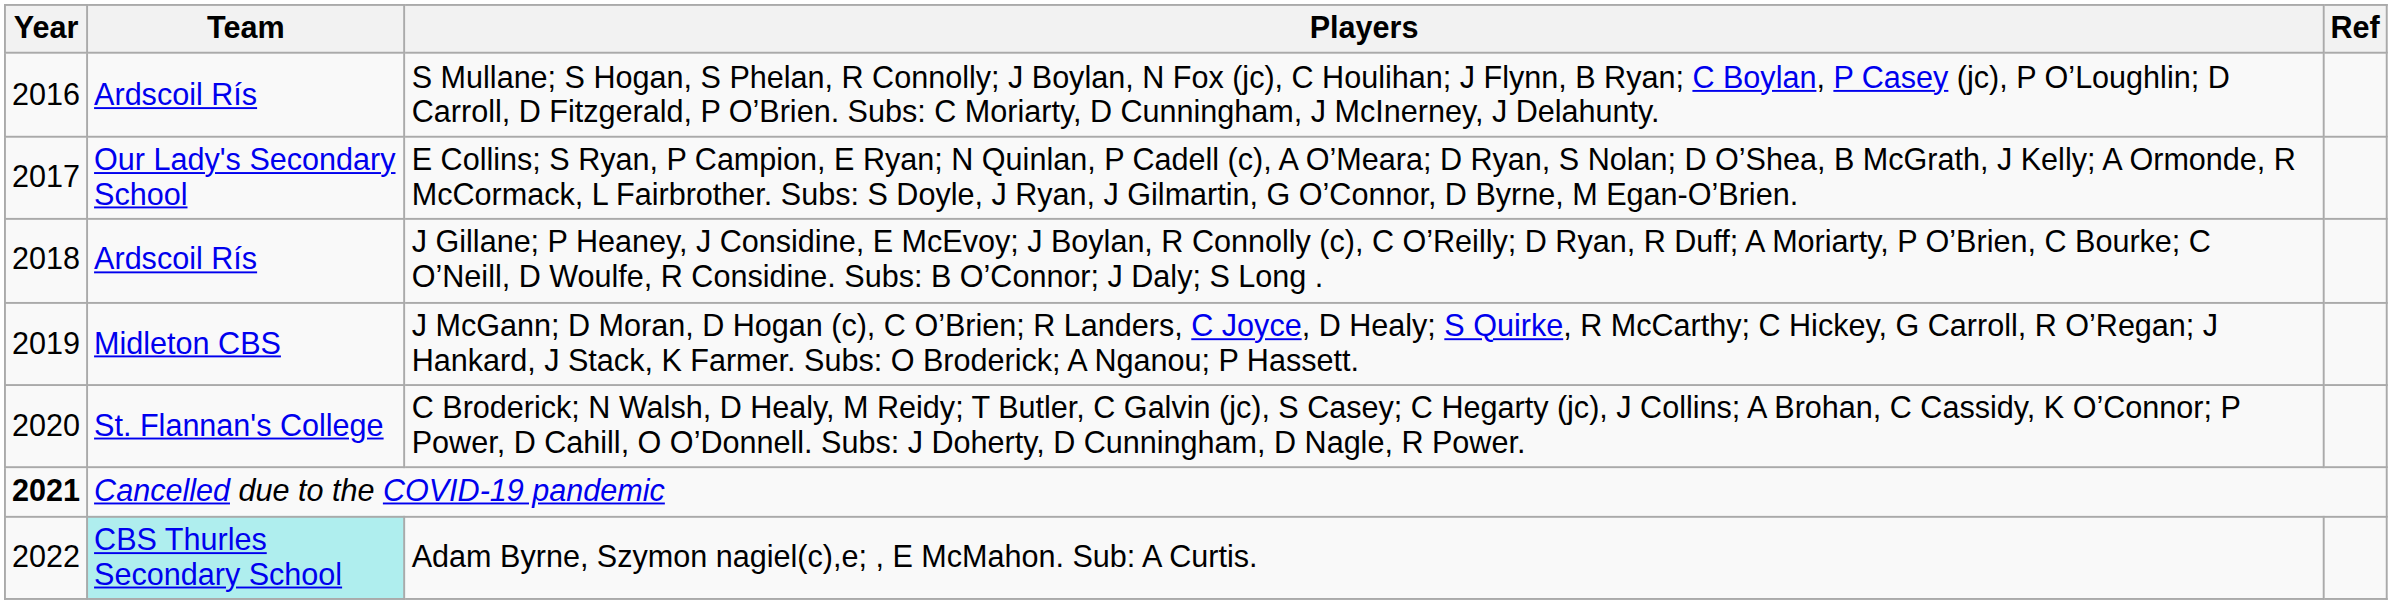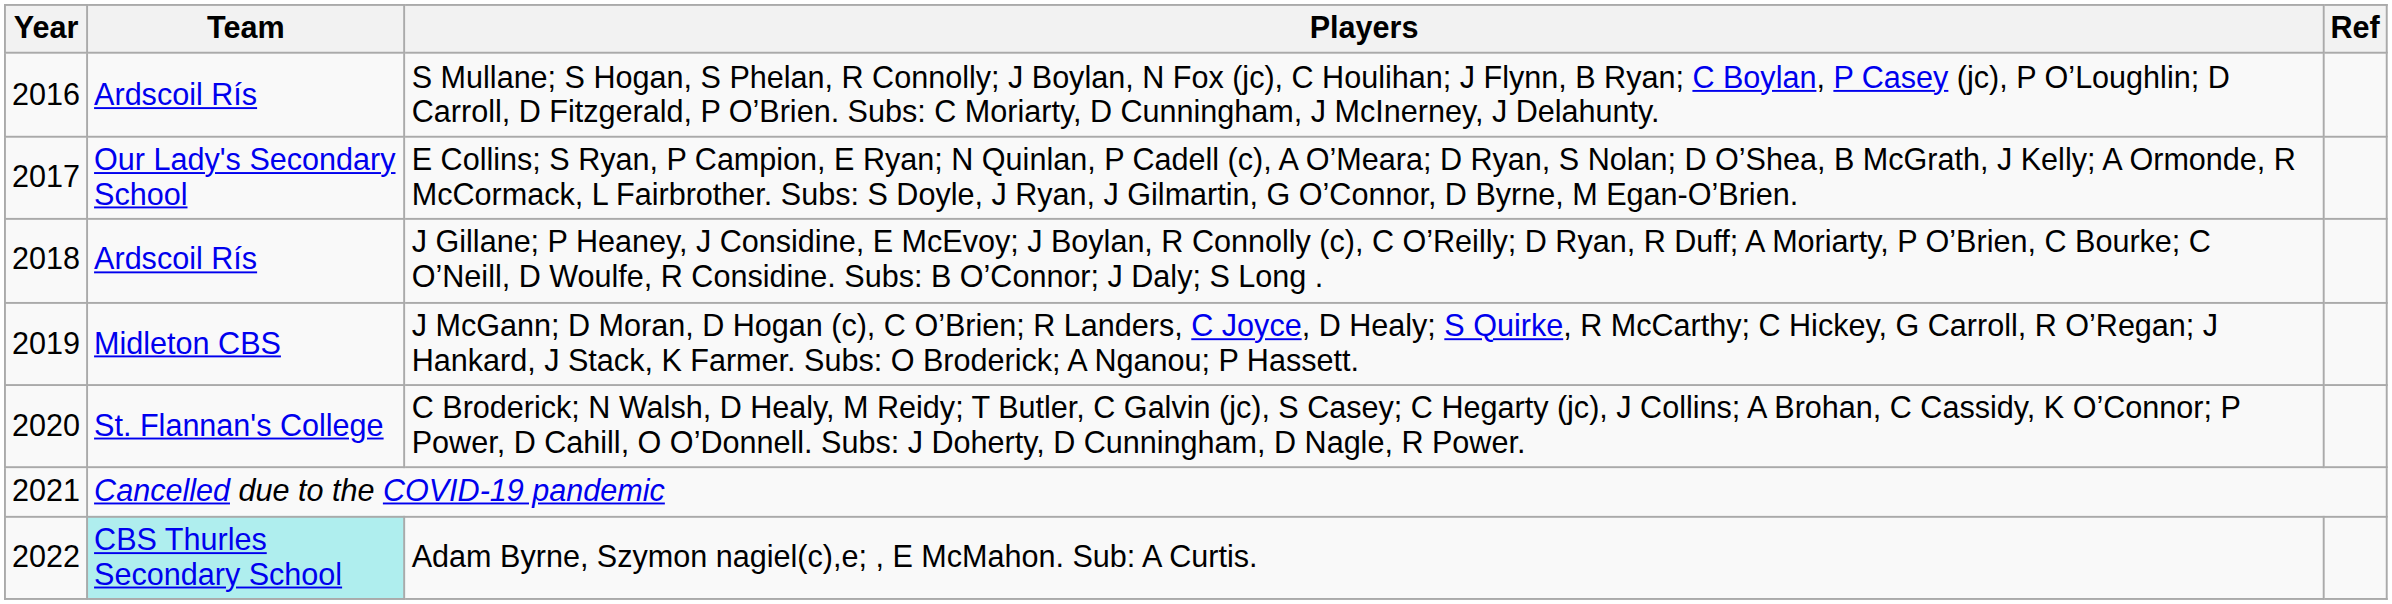(46, 491) bold -> (46, 491) normal
